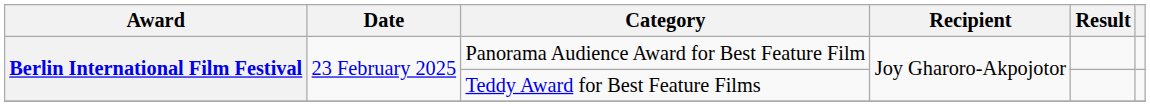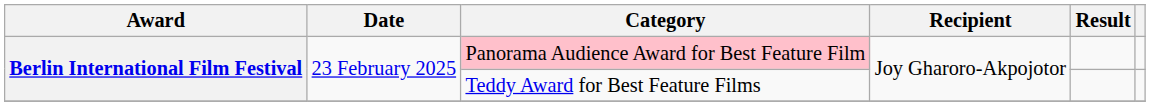(665, 52) no background -> (665, 52) pink background
